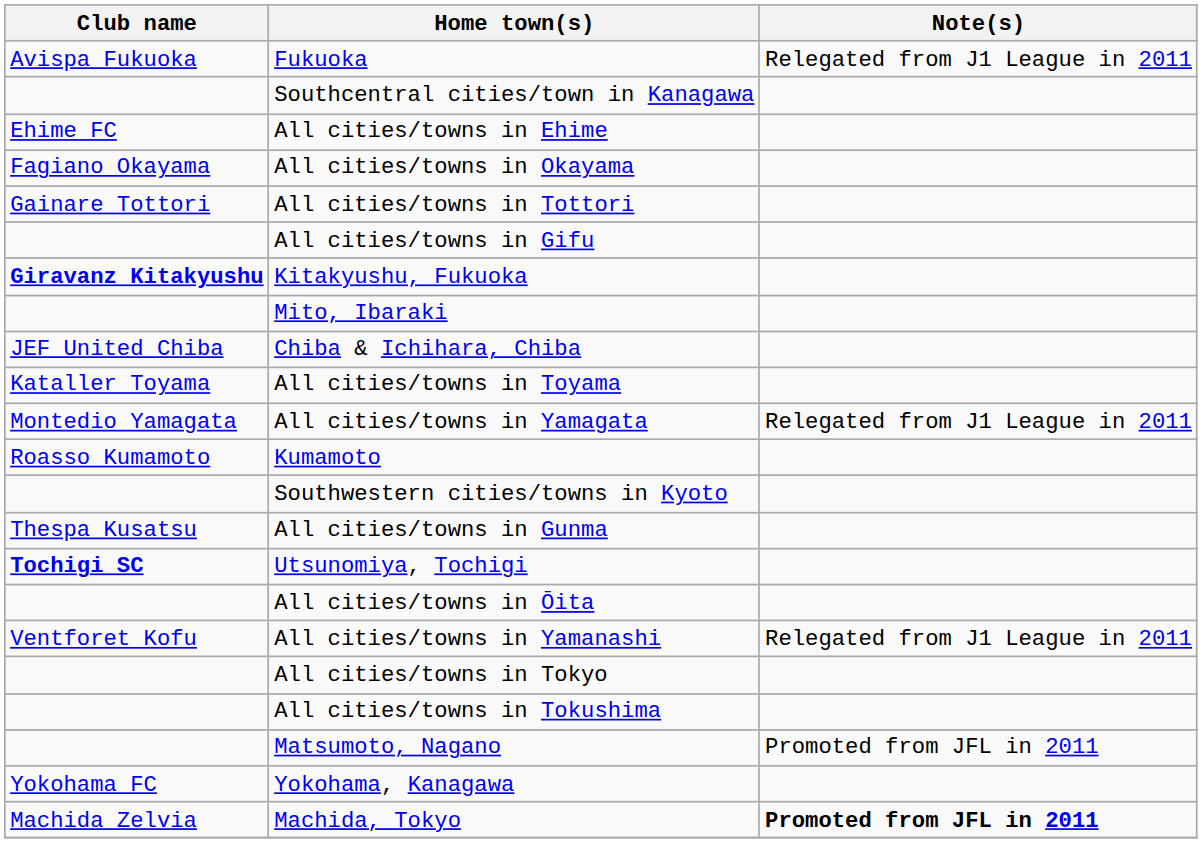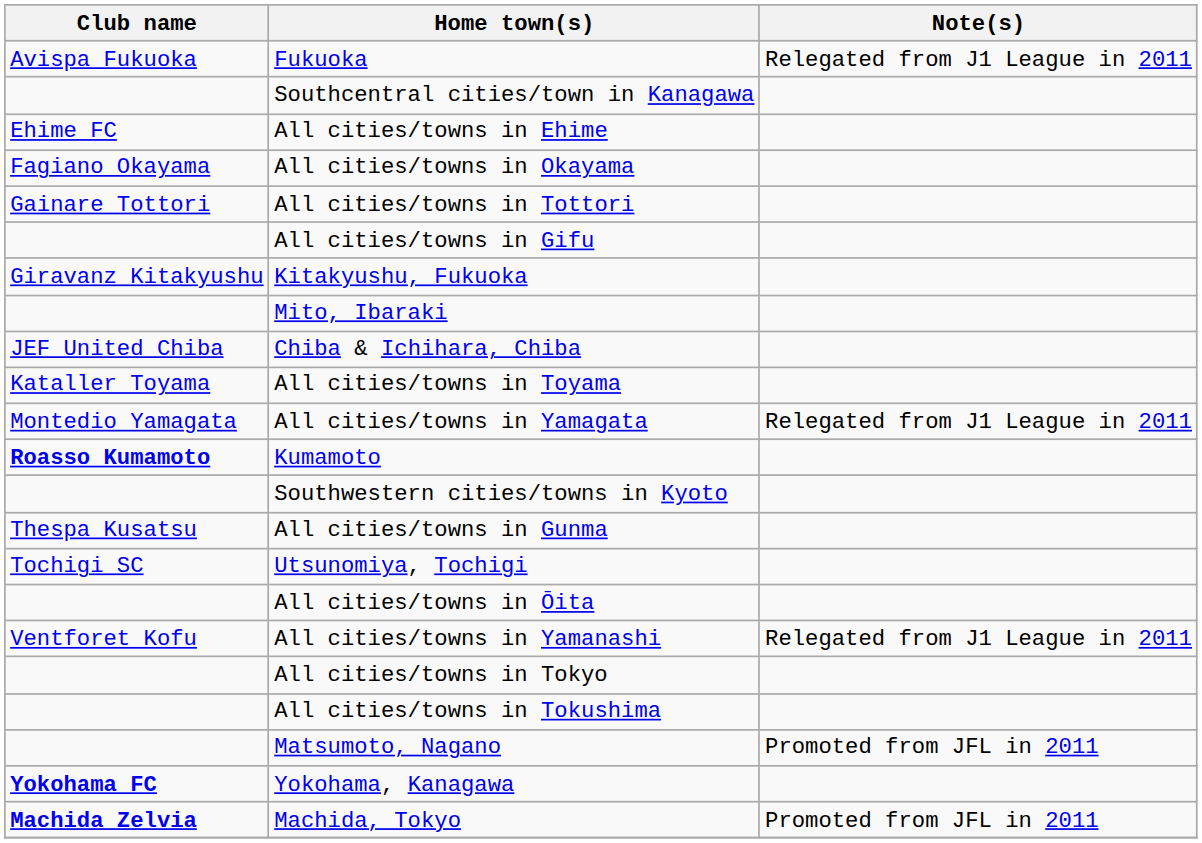(137, 277) bold -> (137, 277) normal
(110, 458) normal -> (110, 458) bold
(77, 566) bold -> (77, 566) normal
(84, 784) normal -> (84, 784) bold
(104, 820) normal -> (104, 820) bold
(932, 820) bold -> (932, 820) normal
